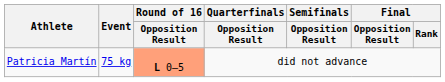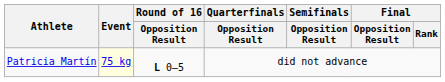(116, 62) no background -> (116, 62) lightyellow background
(169, 68) lightsalmon background -> (169, 68) no background
